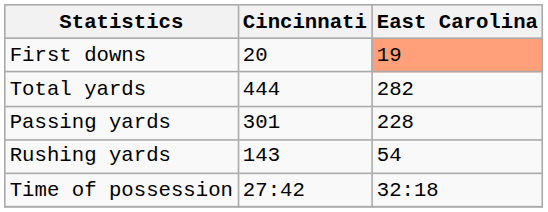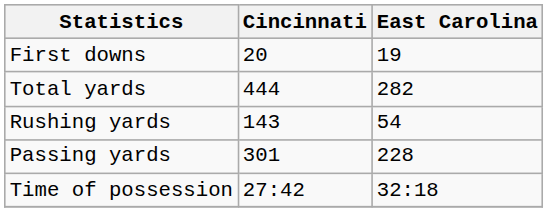(389, 55) lightsalmon background -> (389, 55) no background
rows swapped: (90, 156) <-> (90, 123)
